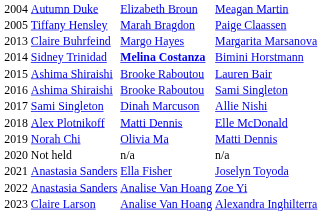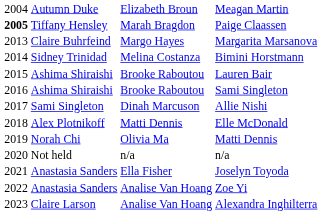(16, 25) normal -> (16, 25) bold
(163, 57) bold -> (160, 57) normal
